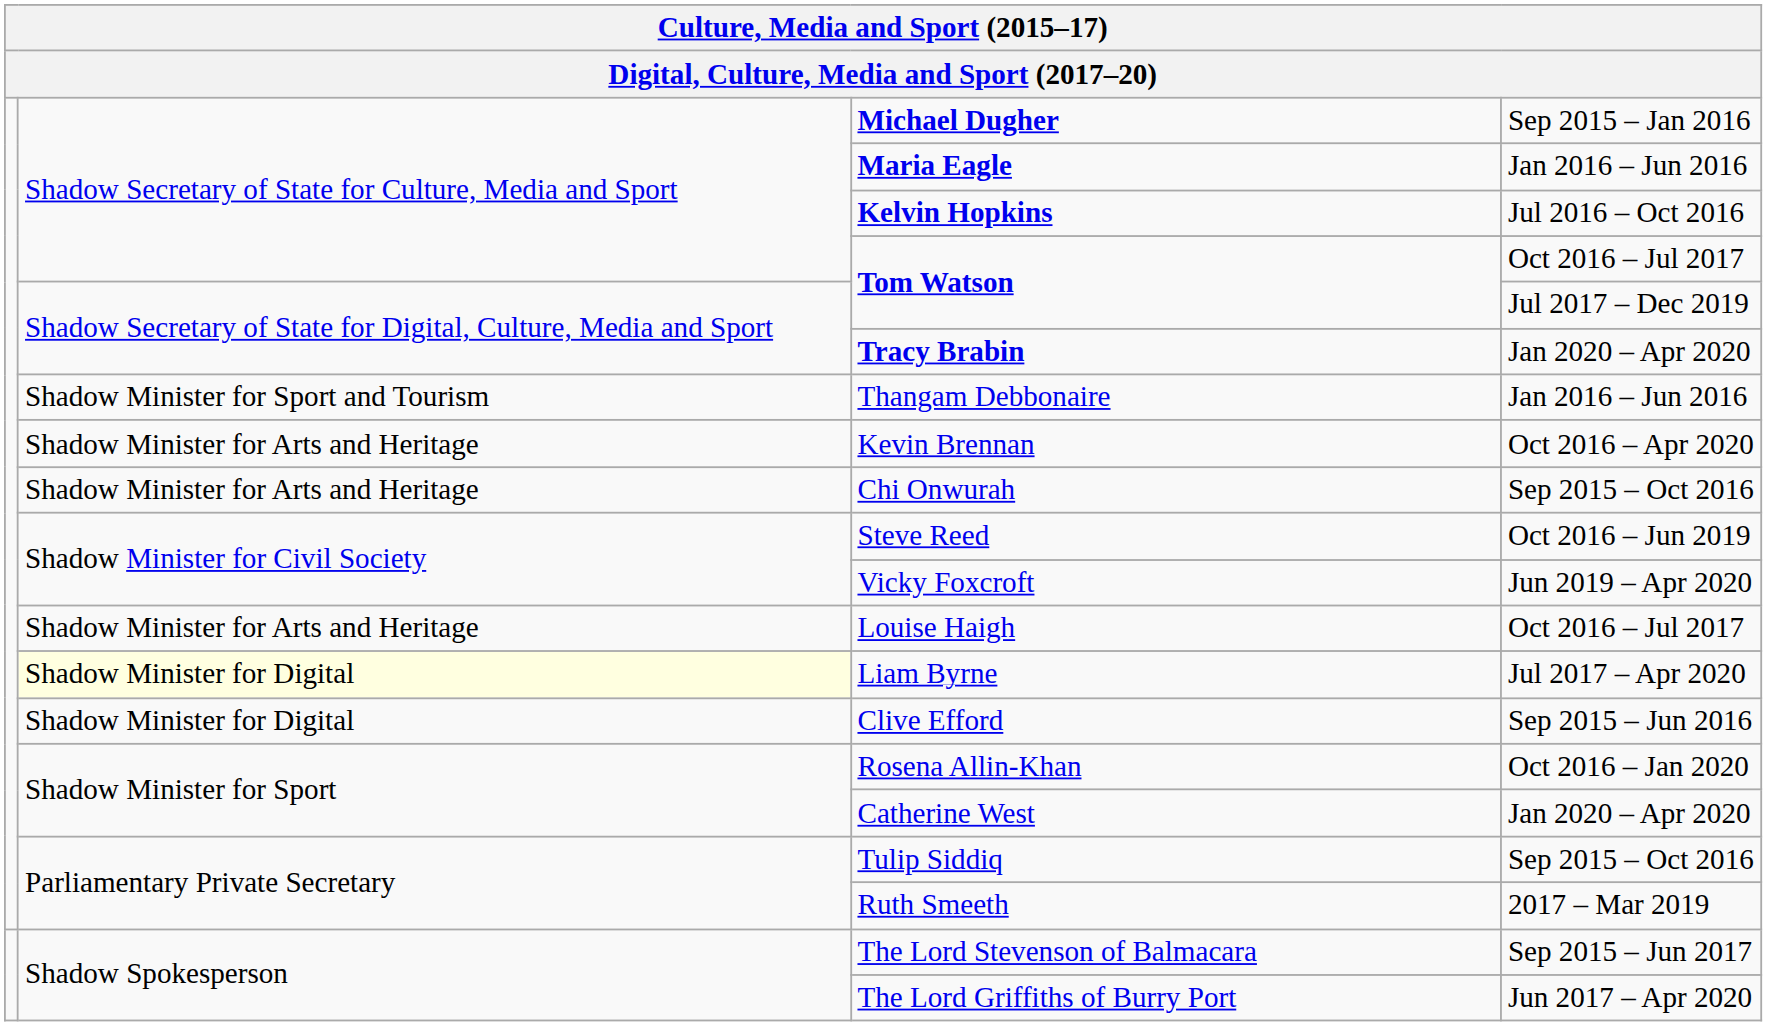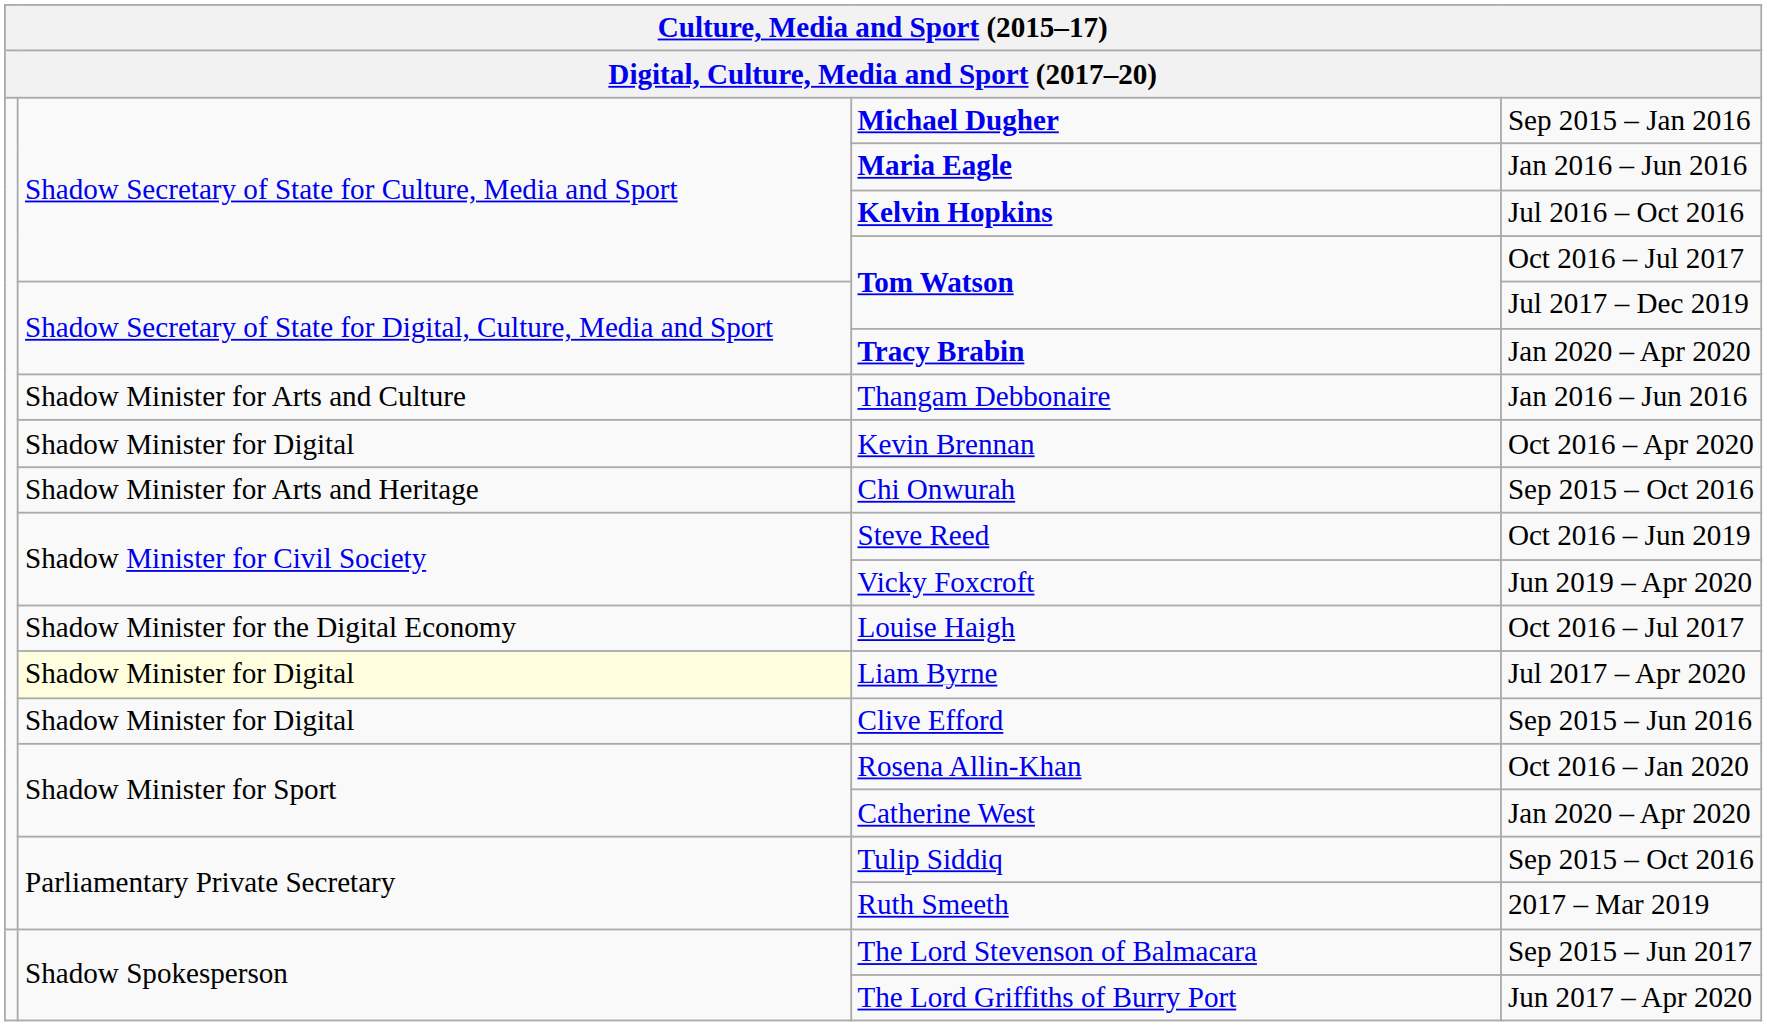(257, 397) Shadow Minister for Sport and Tourism -> (245, 397) Shadow Minister for Arts and Culture
(252, 443) Shadow Minister for Arts and Heritage -> (190, 443) Shadow Minister for Digital
(252, 627) Shadow Minister for Arts and Heritage -> (271, 627) Shadow Minister for the Digital Economy
